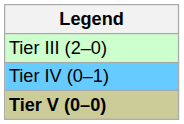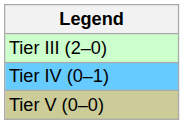(58, 105) bold -> (56, 105) normal
